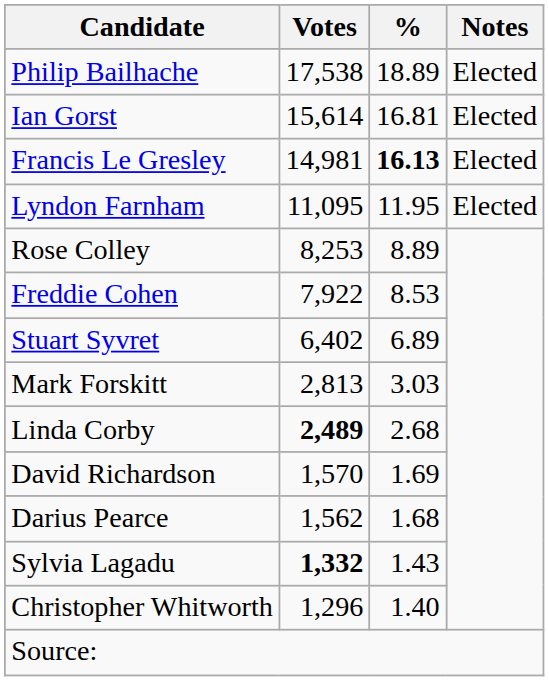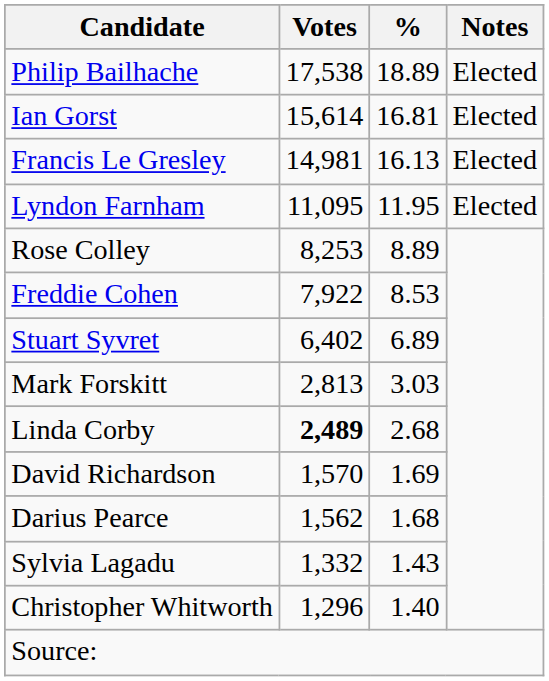(408, 160) bold -> (408, 160) normal
(332, 562) bold -> (332, 562) normal
